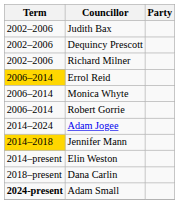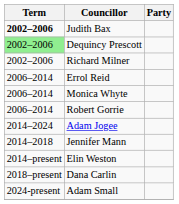(30, 28) normal -> (30, 28) bold
(30, 45) no background -> (30, 45) lightgreen background
(30, 77) gold background -> (30, 77) no background
(30, 142) gold background -> (30, 142) no background
(35, 191) bold -> (33, 191) normal
